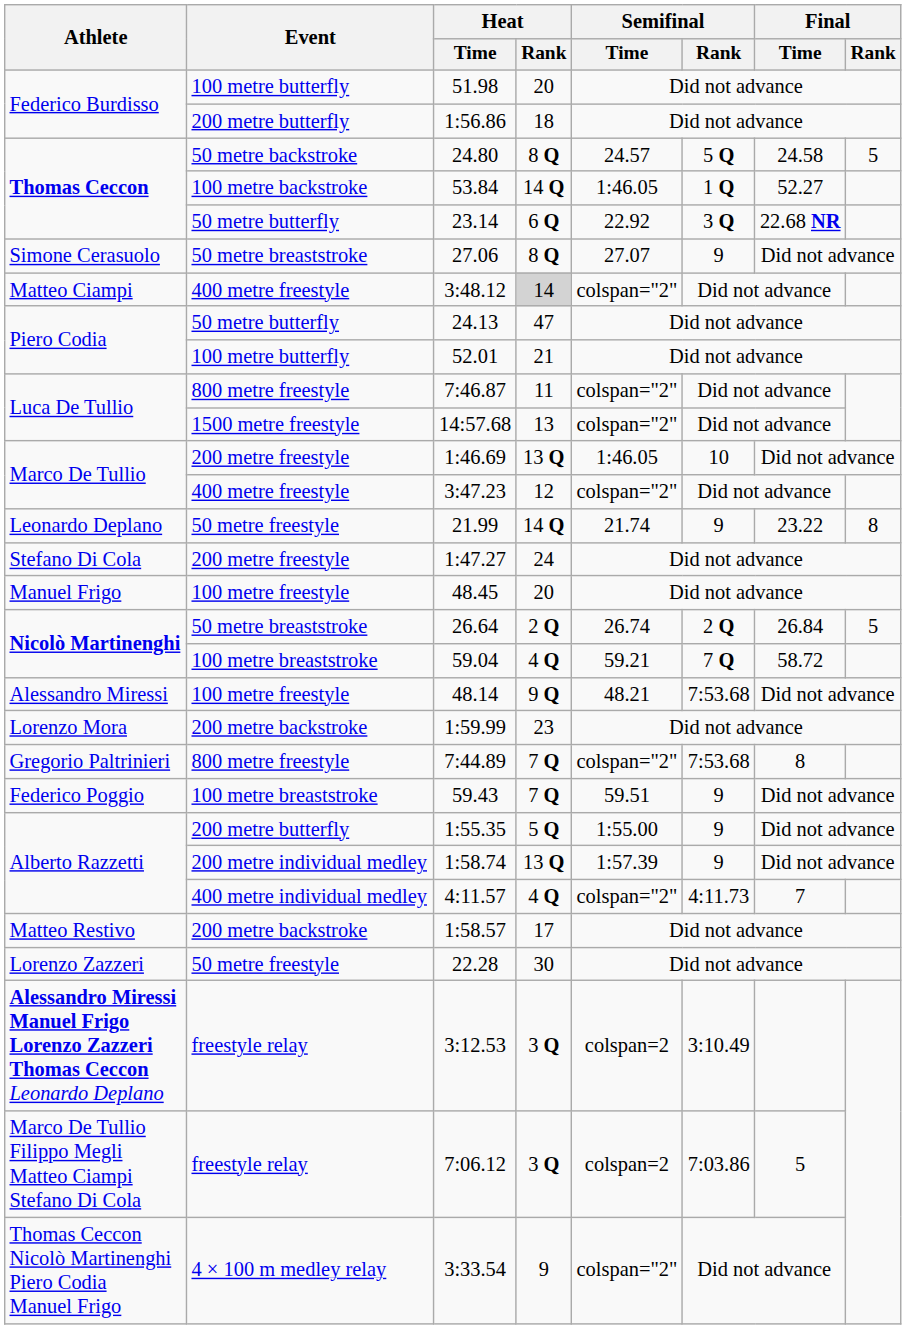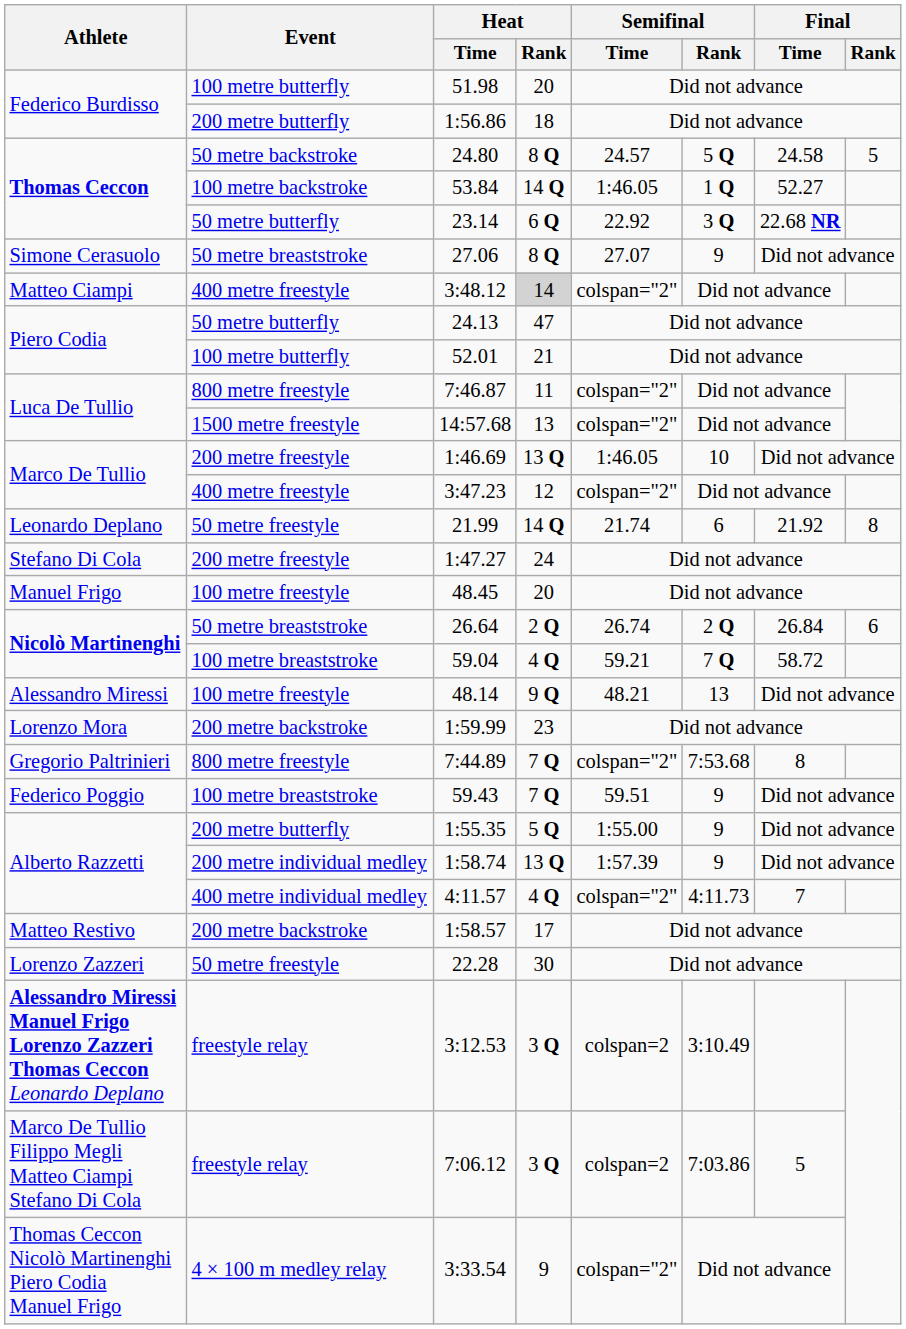(719, 525) 9 -> (719, 525) 6
(800, 525) 23.22 -> (800, 525) 21.92
(873, 626) 5 -> (873, 626) 6
(719, 694) 7:53.68 -> (719, 694) 13
